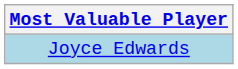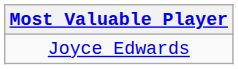(119, 49) lightblue background -> (119, 49) no background
